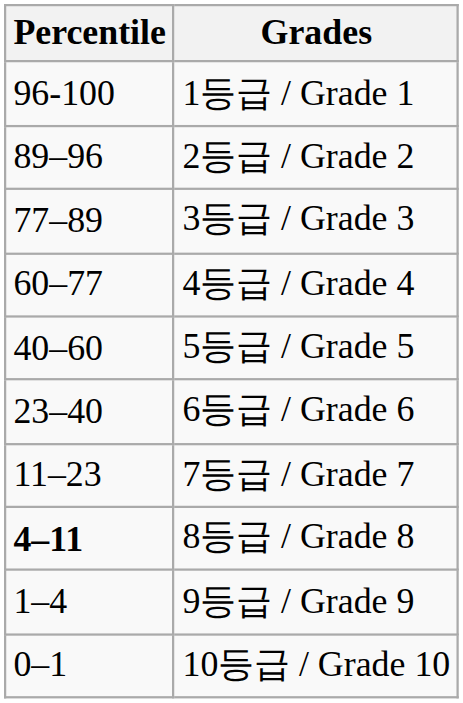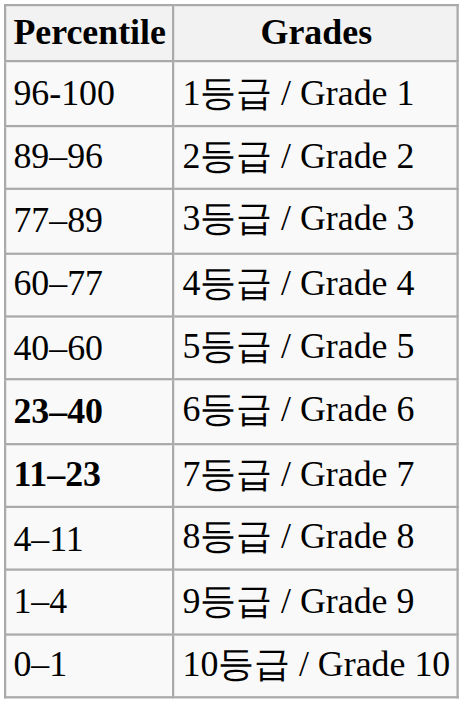(58, 410) normal -> (58, 410) bold
(58, 474) normal -> (57, 474) bold
(48, 538) bold -> (49, 538) normal
